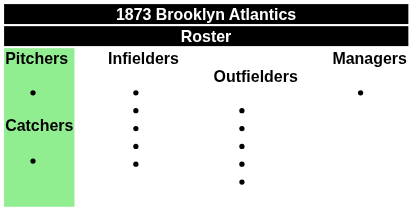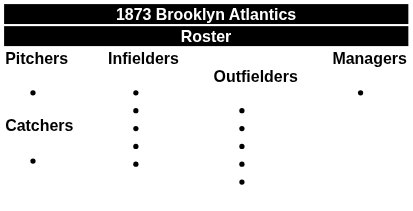(39, 109) lightgreen background -> (39, 109) no background
